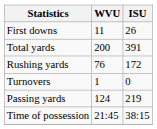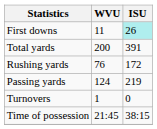(131, 30) no background -> (131, 30) paleturquoise background
rows swapped: (36, 98) <-> (29, 81)
